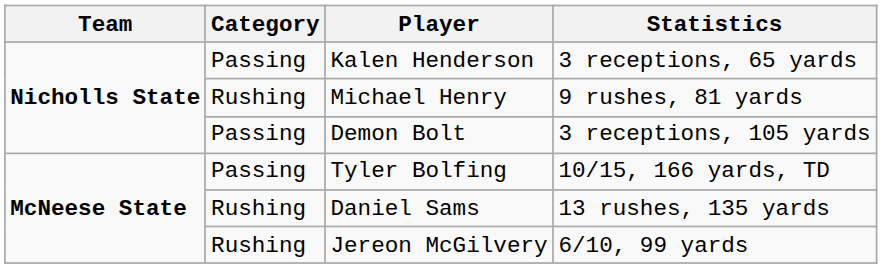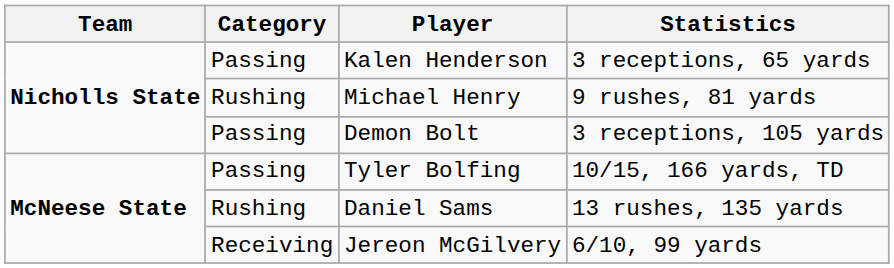(259, 245) Rushing -> (272, 245) Receiving
